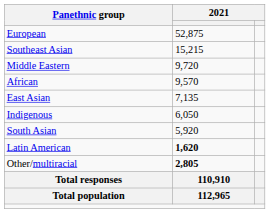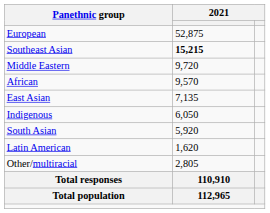(189, 49) normal -> (189, 49) bold
(187, 147) bold -> (187, 147) normal
(187, 163) bold -> (187, 163) normal
